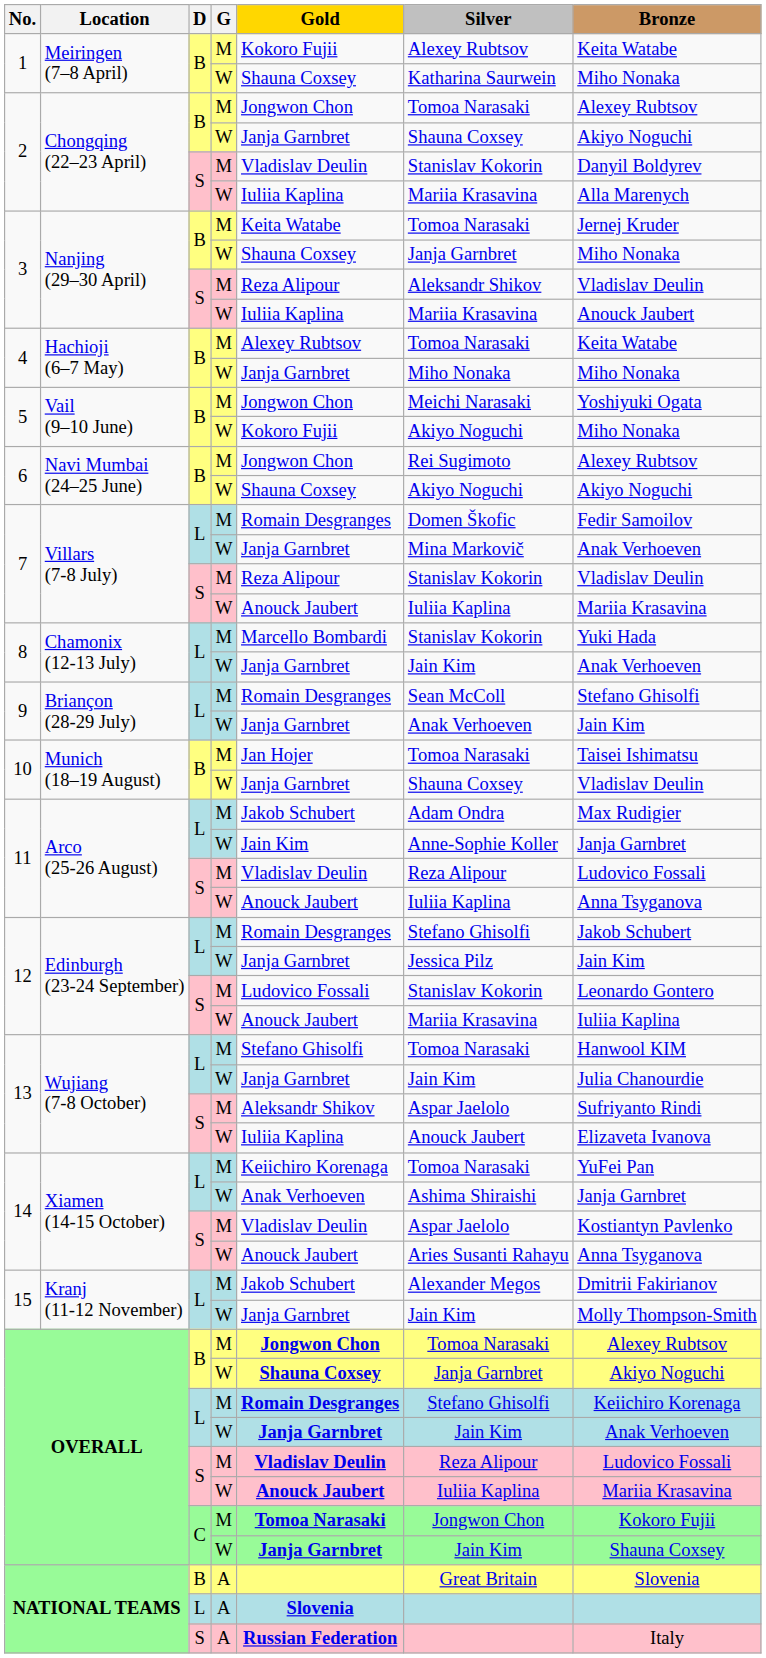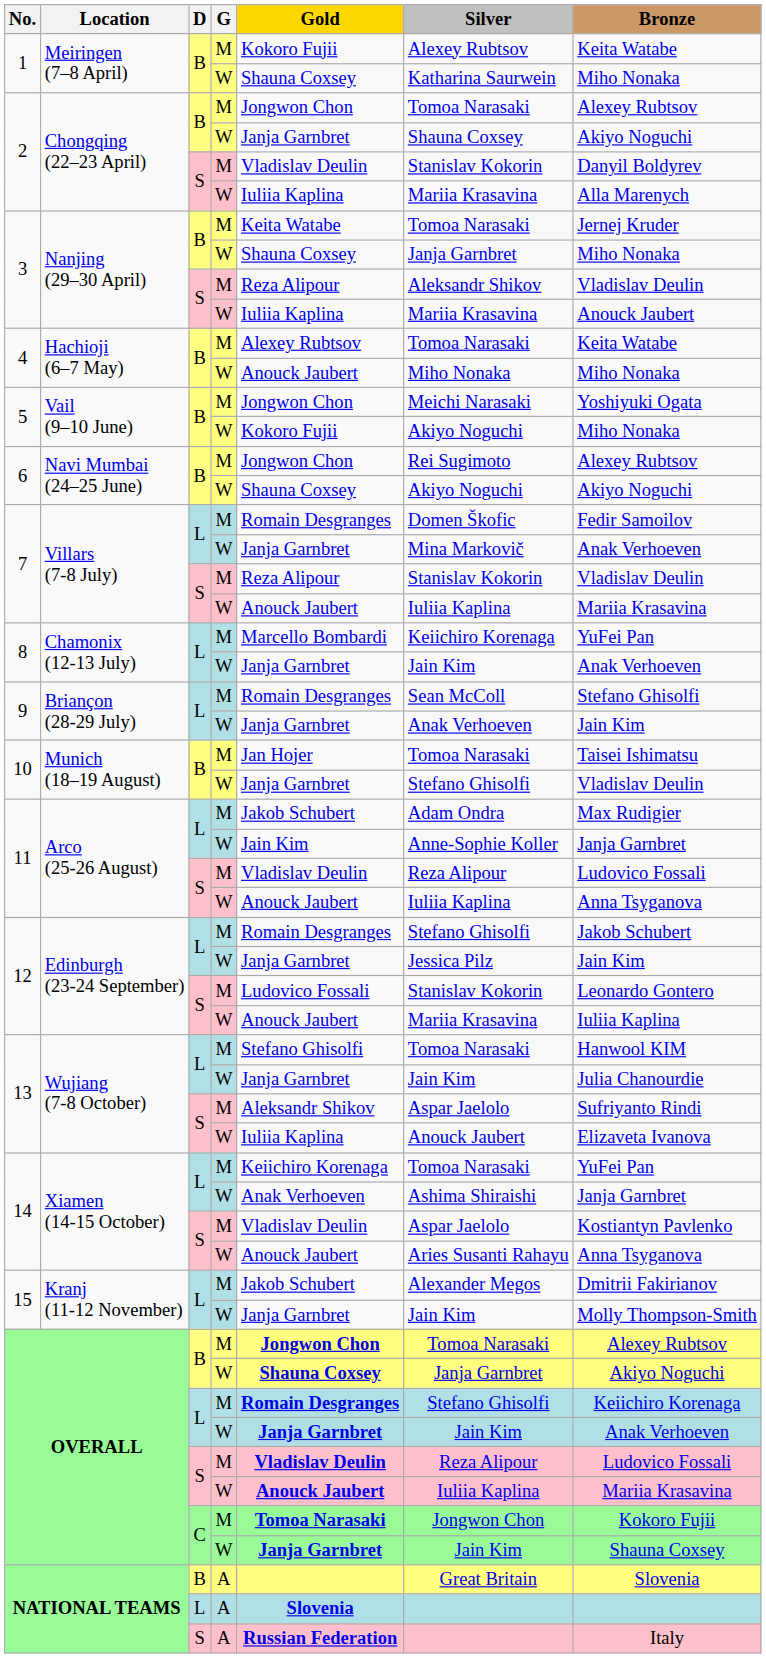(295, 372) Janja Garnbret -> (300, 372) Anouck Jaubert
(475, 637) Stanislav Kokorin -> (481, 637) Keiichiro Korenaga
(617, 637) Yuki Hada -> (616, 637) YuFei Pan
(465, 784) Shauna Coxsey -> (469, 784) Stefano Ghisolfi
